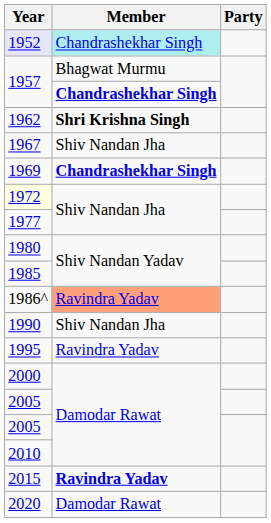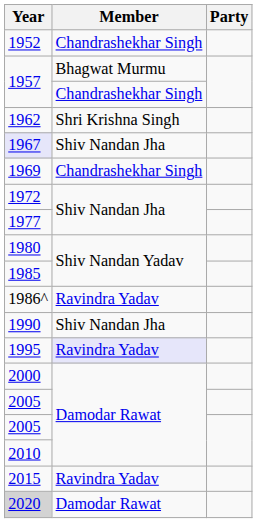(24, 42) lavender background -> (24, 42) no background
(129, 42) paleturquoise background -> (129, 42) no background
(136, 94) bold -> (129, 94) normal
(123, 119) bold -> (118, 119) normal
(24, 145) no background -> (24, 145) lavender background
(136, 171) bold -> (129, 171) normal
(24, 196) lightyellow background -> (24, 196) no background
(107, 299) lightsalmon background -> (107, 299) no background
(107, 350) no background -> (107, 350) lavender background
(112, 478) bold -> (107, 478) normal
(24, 504) no background -> (24, 504) lightgrey background
